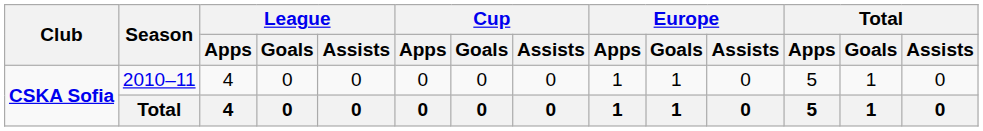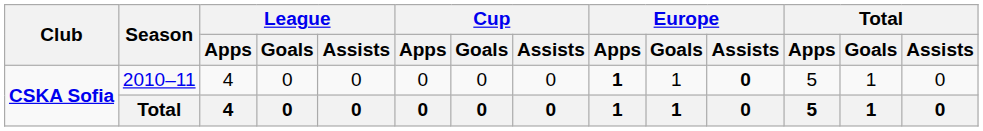(617, 79) normal -> (617, 79) bold
(745, 79) normal -> (745, 79) bold
